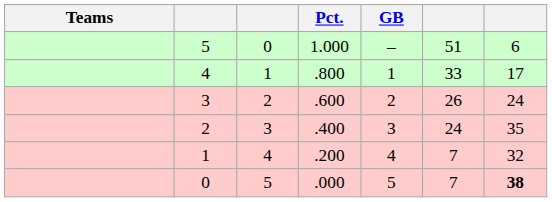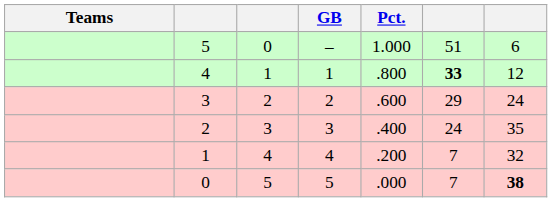columns swapped: (329, 18) <-> (391, 18)
(453, 73) normal -> (453, 73) bold
(515, 73) 17 -> (515, 73) 12
(453, 100) 26 -> (453, 100) 29
